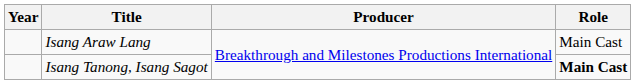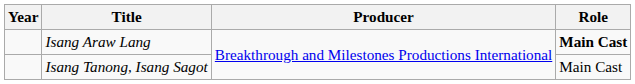(591, 42) normal -> (593, 42) bold
(593, 67) bold -> (591, 67) normal
